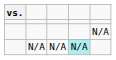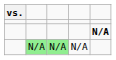(100, 32) normal -> (100, 32) bold
(36, 47) no background -> (36, 47) lightgreen background
(58, 47) no background -> (58, 47) lightgreen background
(79, 47) paleturquoise background -> (79, 47) no background
